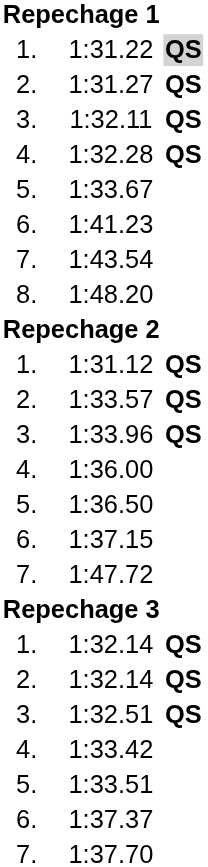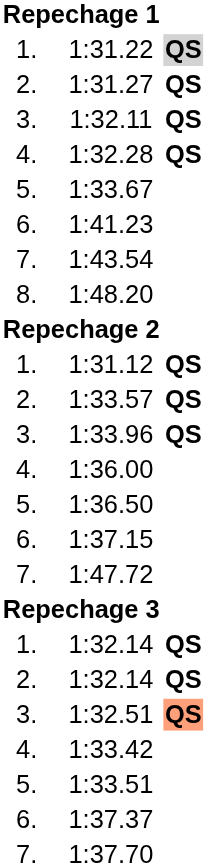(183, 714) no background -> (183, 714) lightsalmon background
